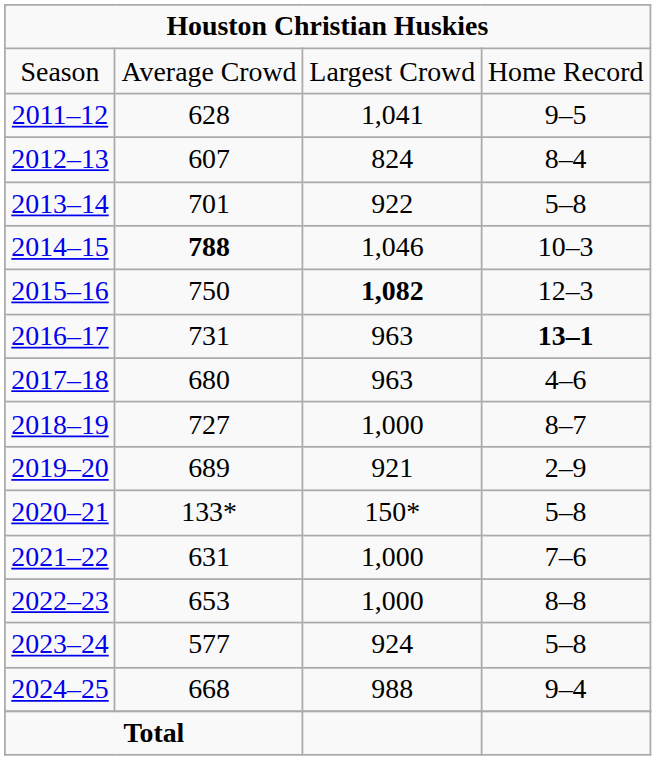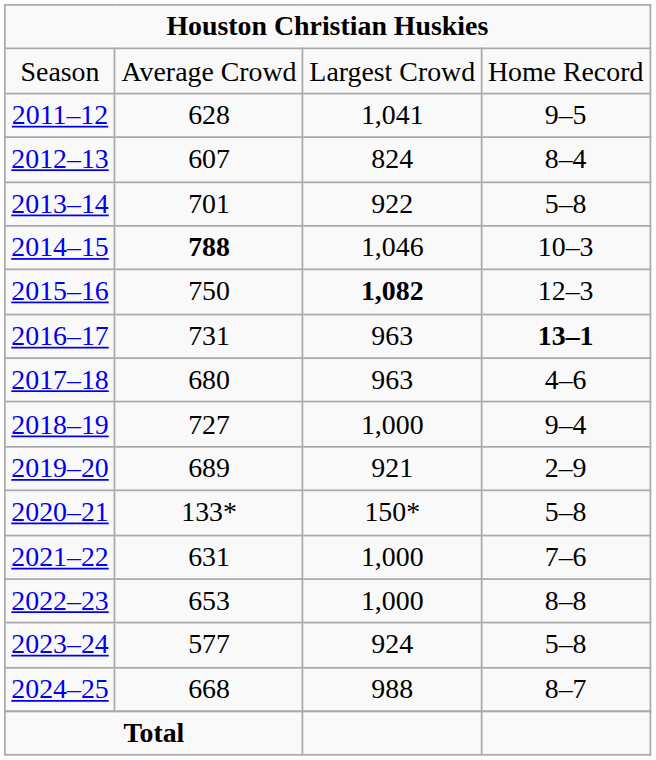(566, 423) 8–7 -> (566, 423) 9–4
(566, 688) 9–4 -> (566, 688) 8–7
